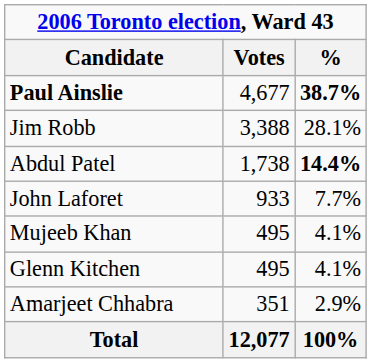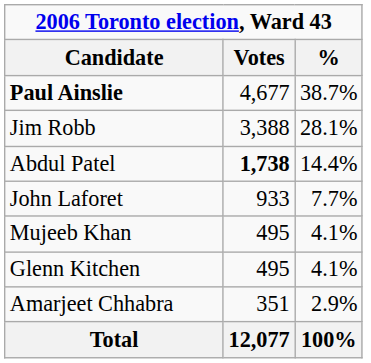(331, 92) bold -> (329, 92) normal
(265, 163) normal -> (265, 163) bold
(331, 163) bold -> (329, 163) normal
